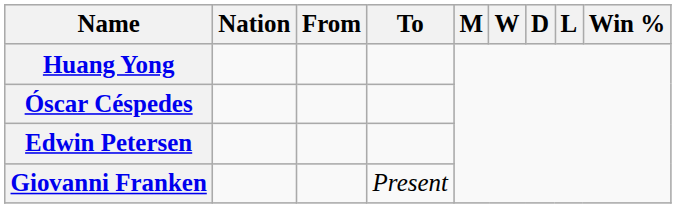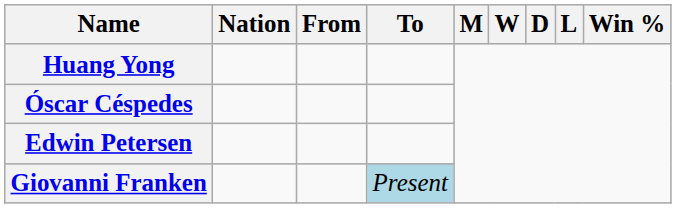(410, 182) no background -> (410, 182) lightblue background
